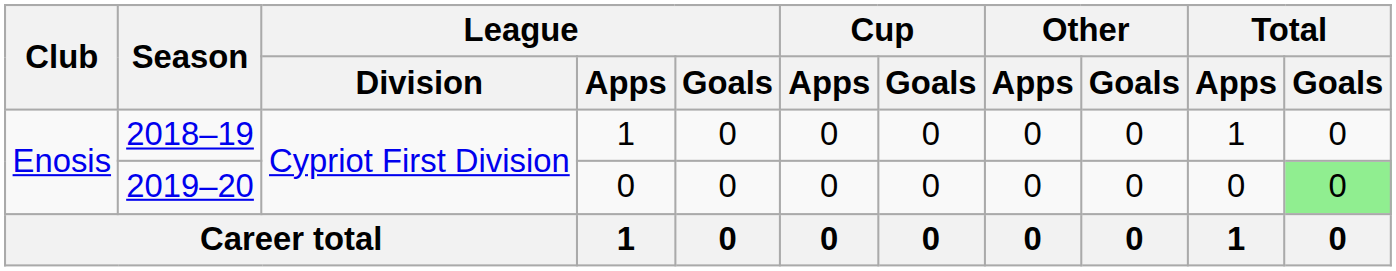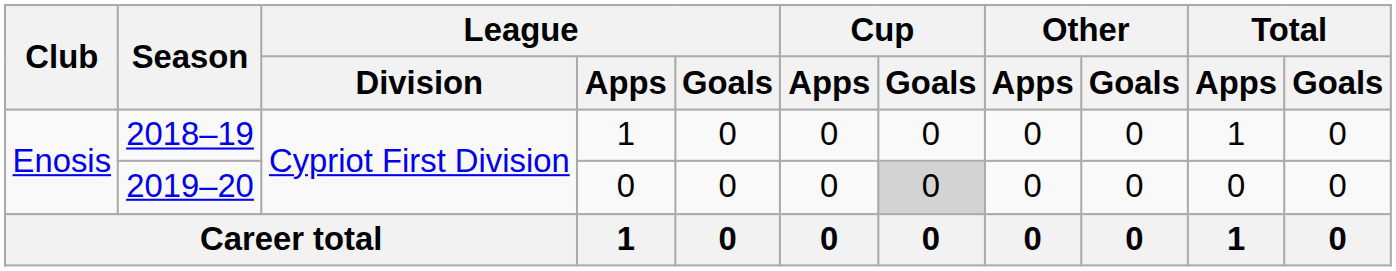(931, 186) no background -> (931, 186) lightgrey background
(1338, 186) lightgreen background -> (1338, 186) no background
